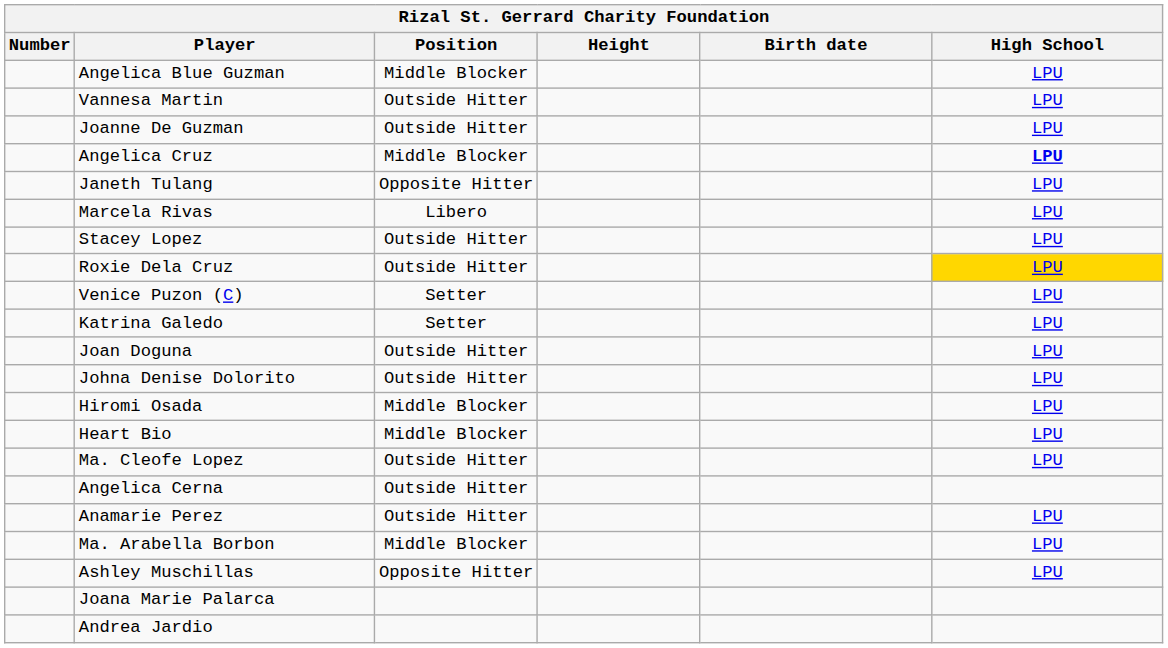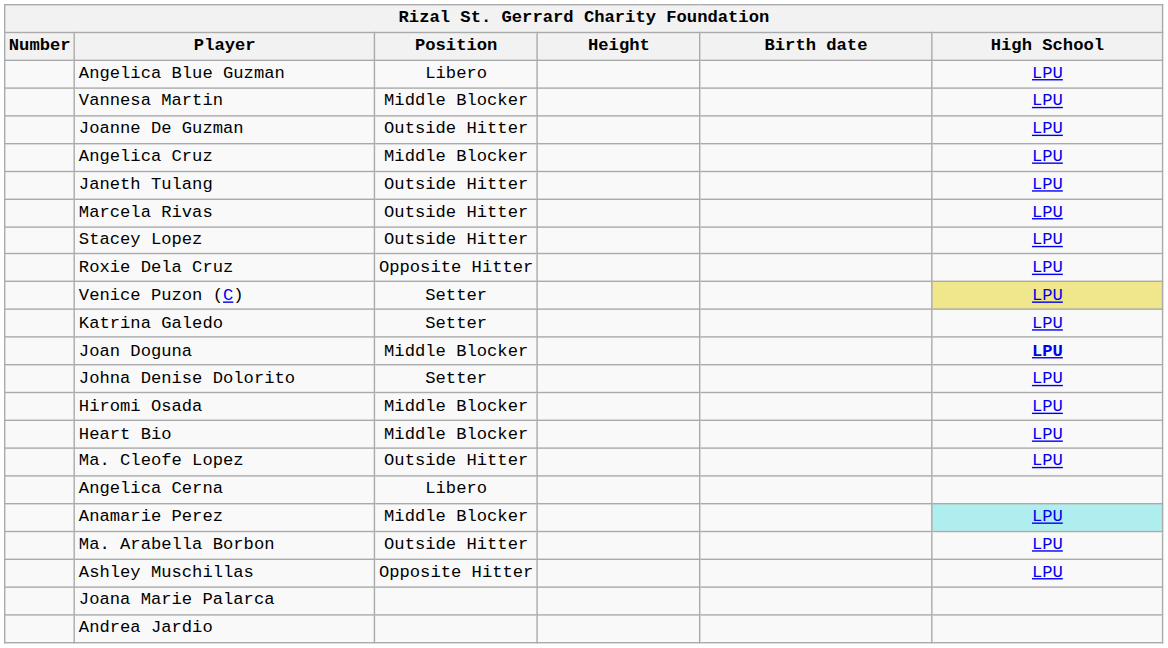(456, 74) Middle Blocker -> (456, 74) Libero
(456, 102) Outside Hitter -> (456, 102) Middle Blocker
(1047, 157) bold -> (1047, 157) normal
(456, 185) Opposite Hitter -> (456, 185) Outside Hitter
(456, 213) Libero -> (456, 213) Outside Hitter
(456, 268) Outside Hitter -> (456, 268) Opposite Hitter
(1047, 268) gold background -> (1047, 268) no background
(1047, 296) no background -> (1047, 296) khaki background
(456, 351) Outside Hitter -> (456, 351) Middle Blocker
(1047, 351) normal -> (1047, 351) bold
(456, 379) Outside Hitter -> (456, 379) Setter
(456, 490) Outside Hitter -> (456, 490) Libero
(456, 518) Outside Hitter -> (456, 518) Middle Blocker
(1047, 518) no background -> (1047, 518) paleturquoise background
(456, 545) Middle Blocker -> (456, 545) Outside Hitter
